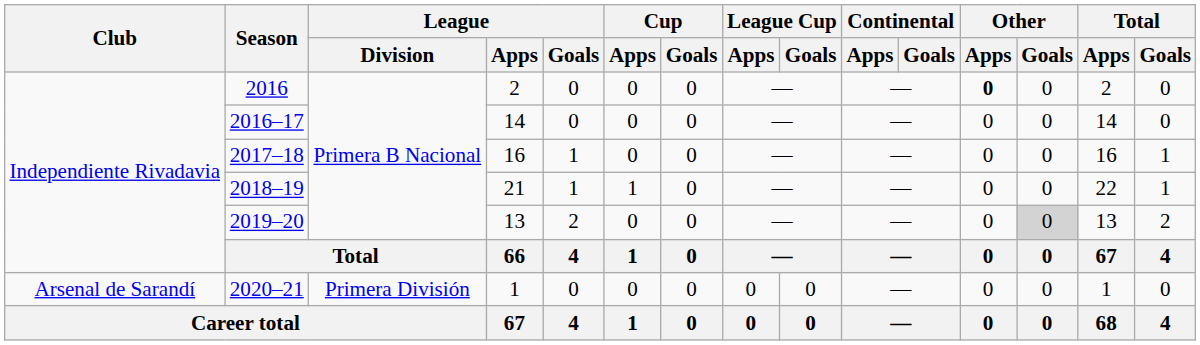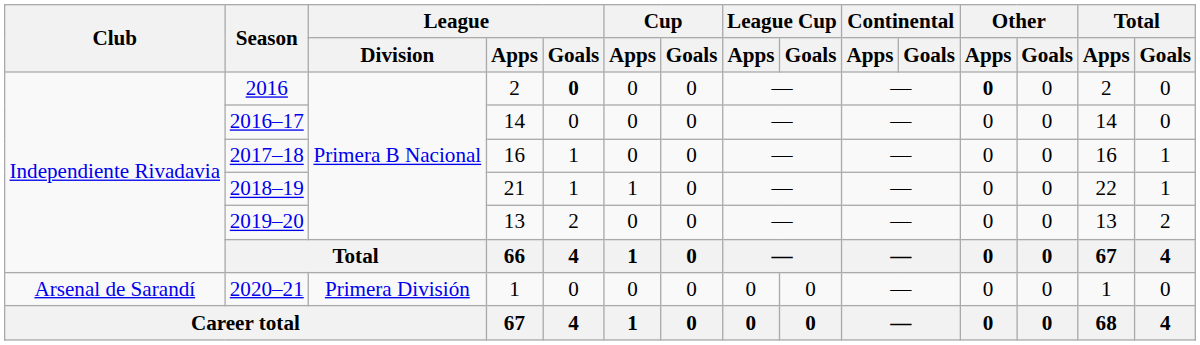(573, 88) normal -> (573, 88) bold
(1047, 222) lightgrey background -> (1047, 222) no background
